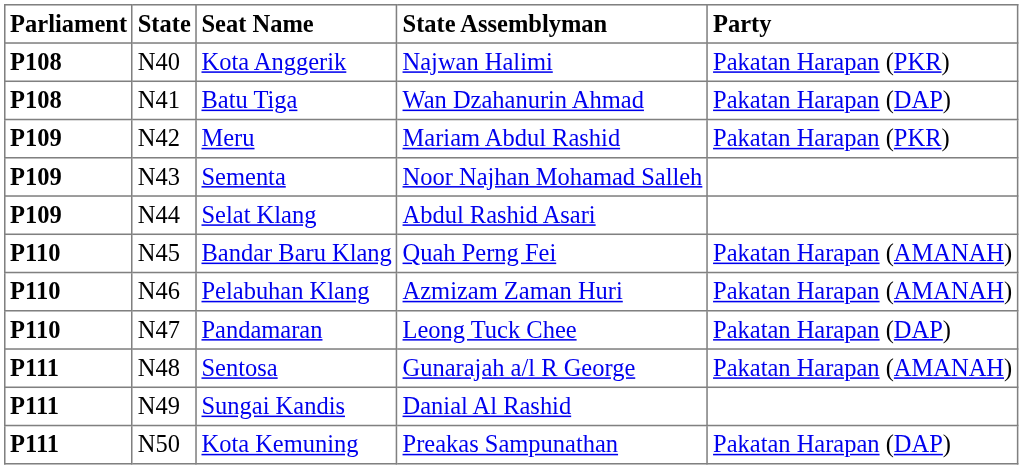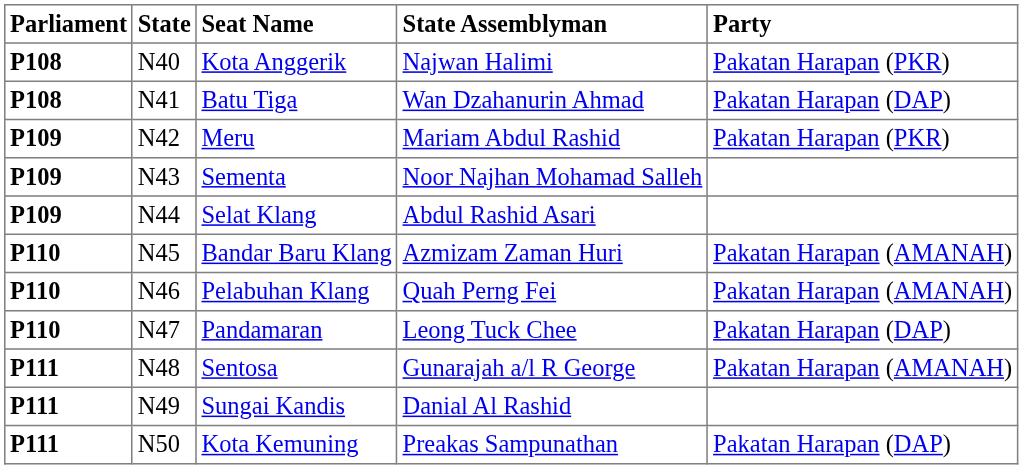(479, 253) Quah Perng Fei -> (513, 253) Azmizam Zaman Huri
(513, 291) Azmizam Zaman Huri -> (479, 291) Quah Perng Fei
